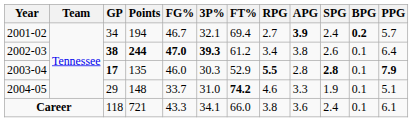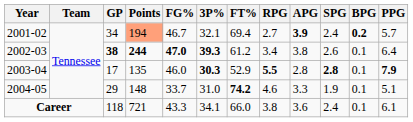(138, 32) no background -> (138, 32) lightsalmon background
(112, 70) bold -> (112, 70) normal
(210, 70) normal -> (210, 70) bold
